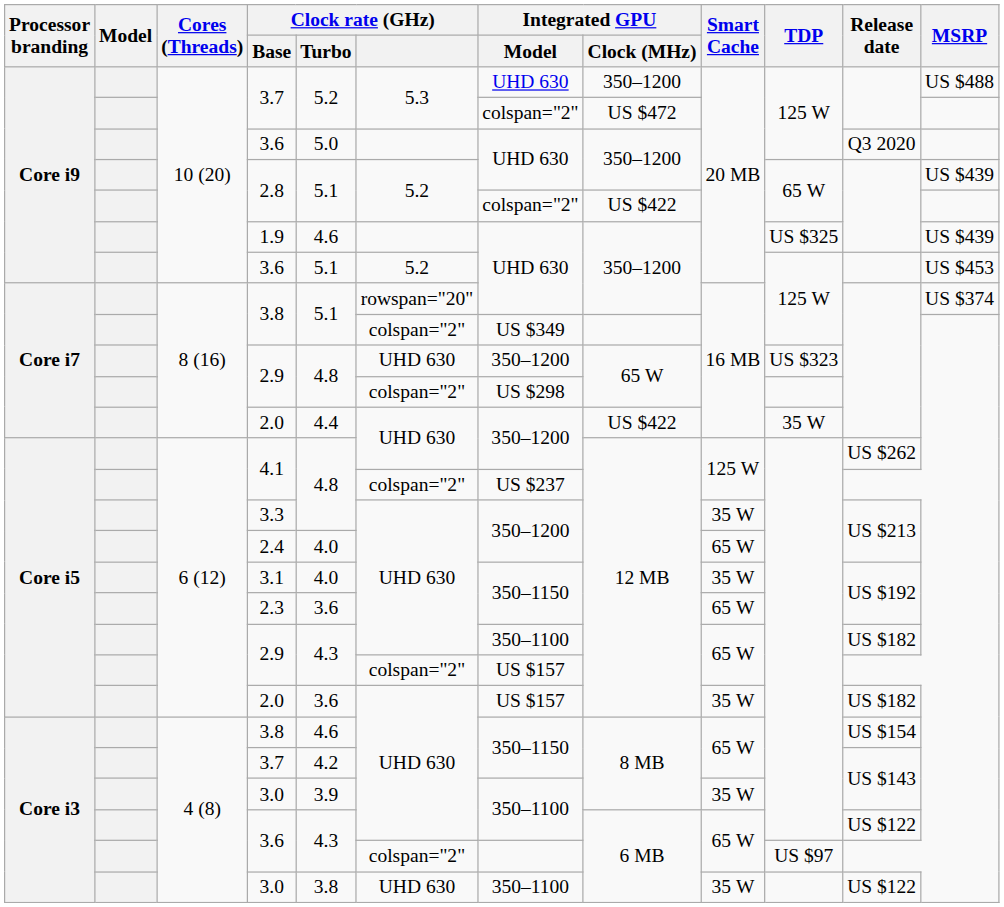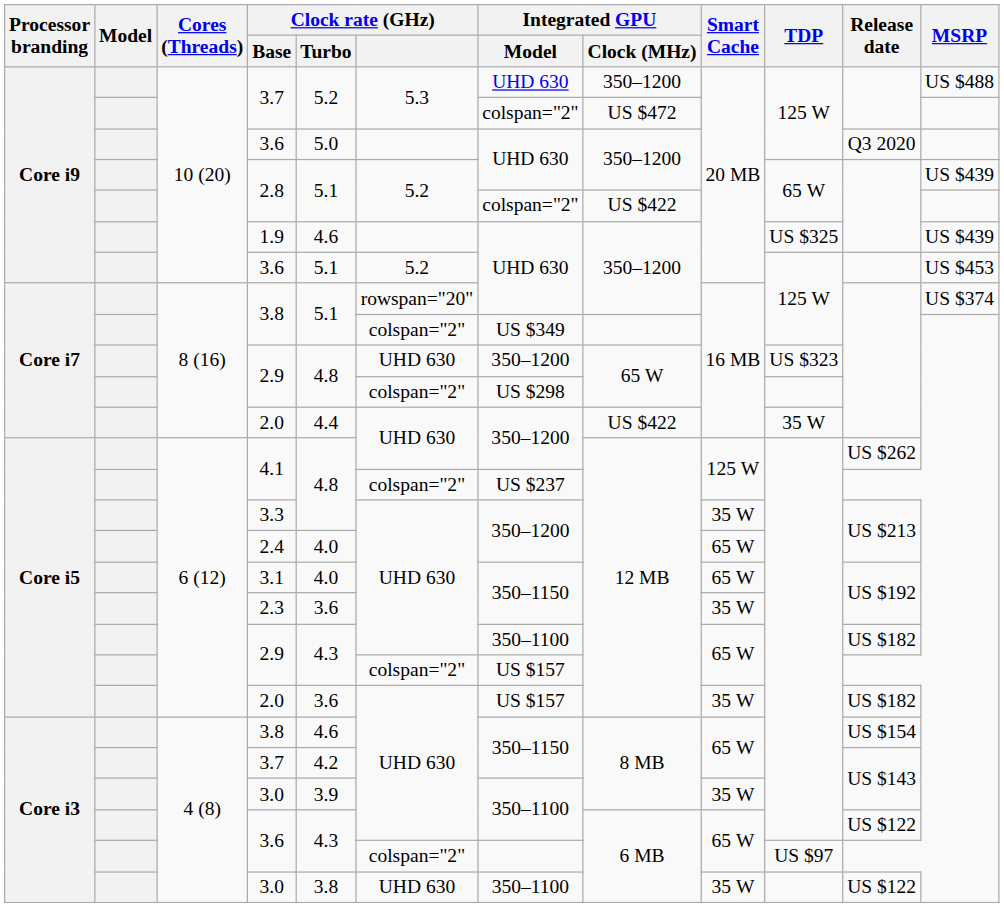(733, 577) 35 W -> (733, 577) 65 W
(733, 608) 65 W -> (733, 608) 35 W
